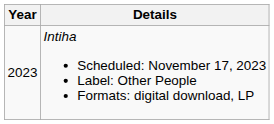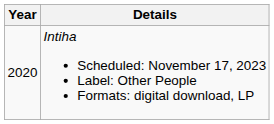(22, 72) 2023 -> (22, 72) 2020
